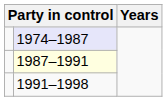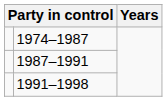(53, 38) lavender background -> (53, 38) no background
(53, 61) lightyellow background -> (53, 61) no background
